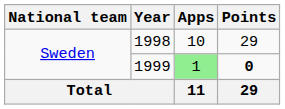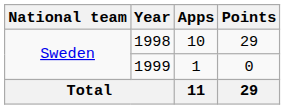(196, 67) lightgreen background -> (196, 67) no background
(249, 67) bold -> (249, 67) normal
